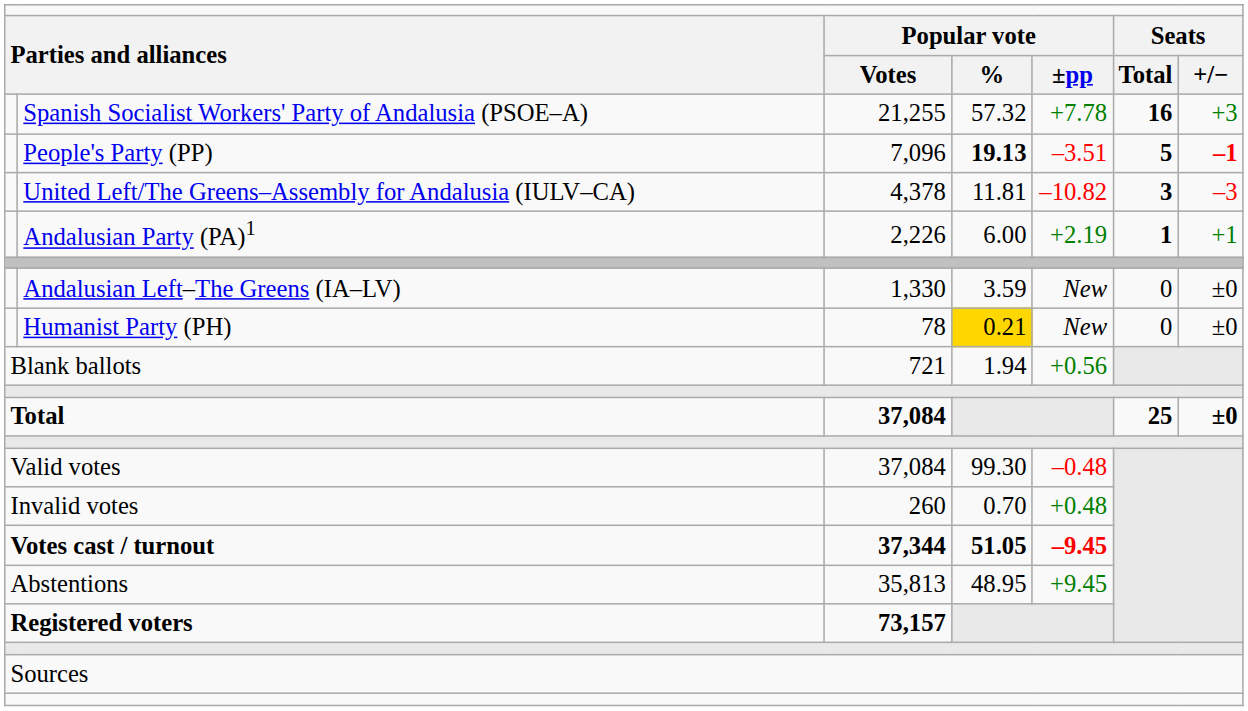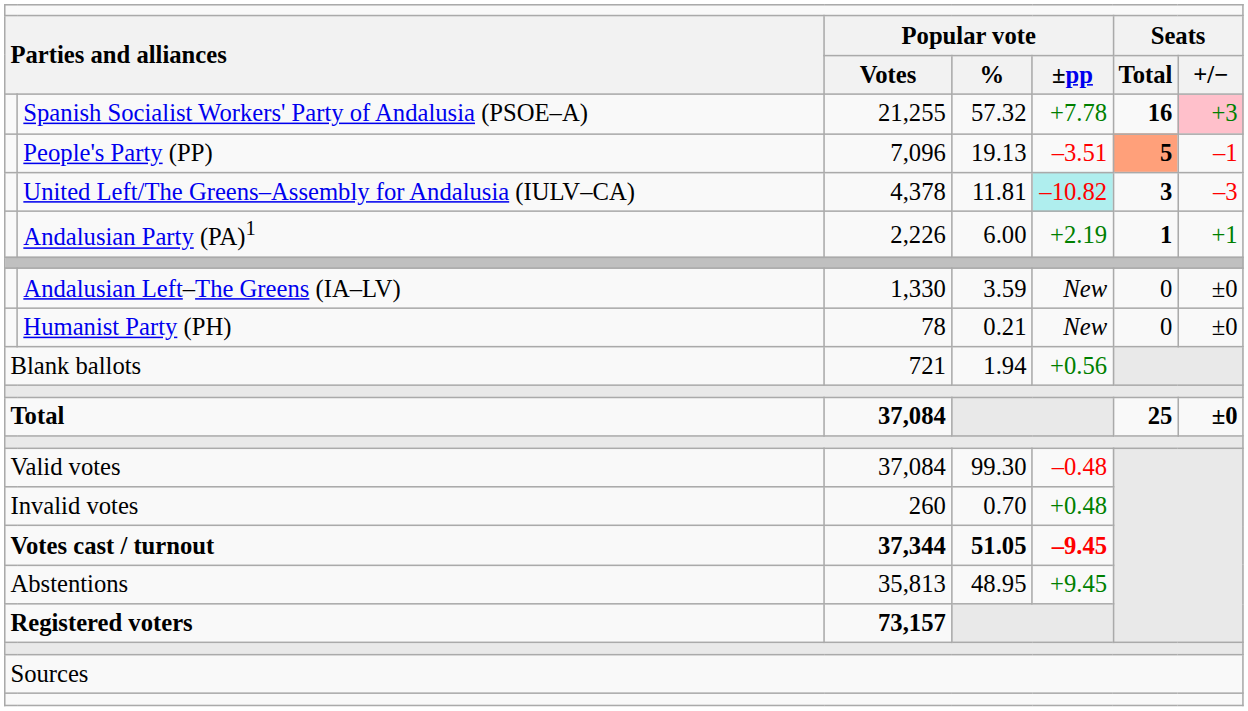(1225, 113) no background -> (1225, 113) pink background
(999, 152) bold -> (999, 152) normal
(1166, 152) no background -> (1166, 152) lightsalmon background
(1225, 152) bold -> (1225, 152) normal
(1073, 191) no background -> (1073, 191) paleturquoise background
(1005, 326) gold background -> (1005, 326) no background
